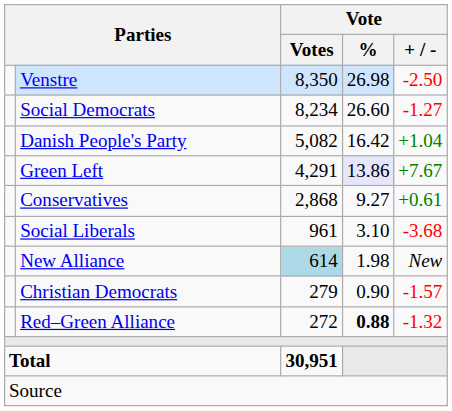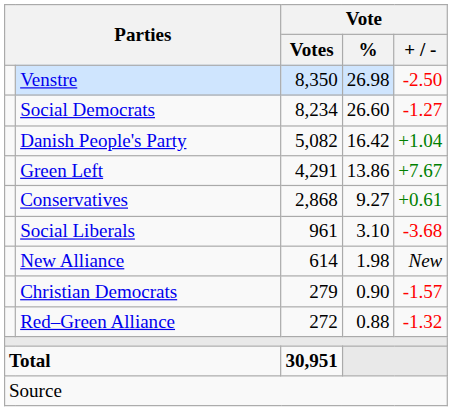(368, 170) lavender background -> (368, 170) no background
(324, 261) lightblue background -> (324, 261) no background
(373, 321) bold -> (373, 321) normal
